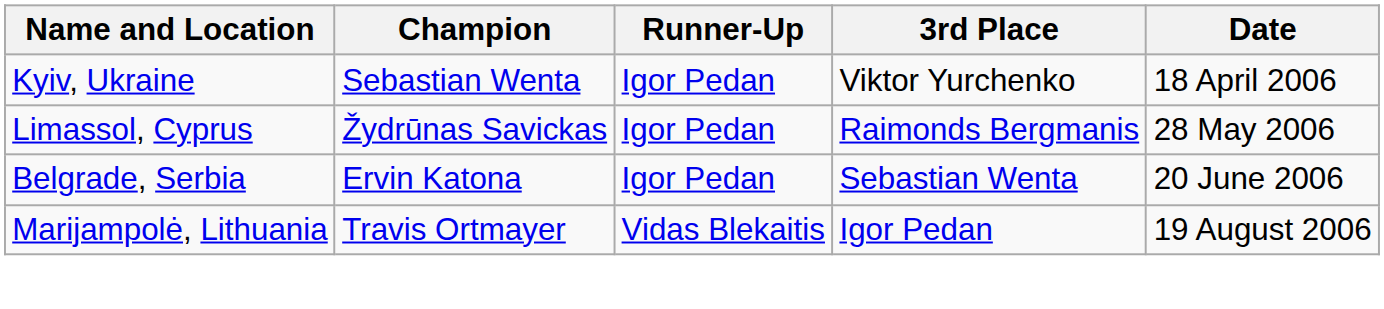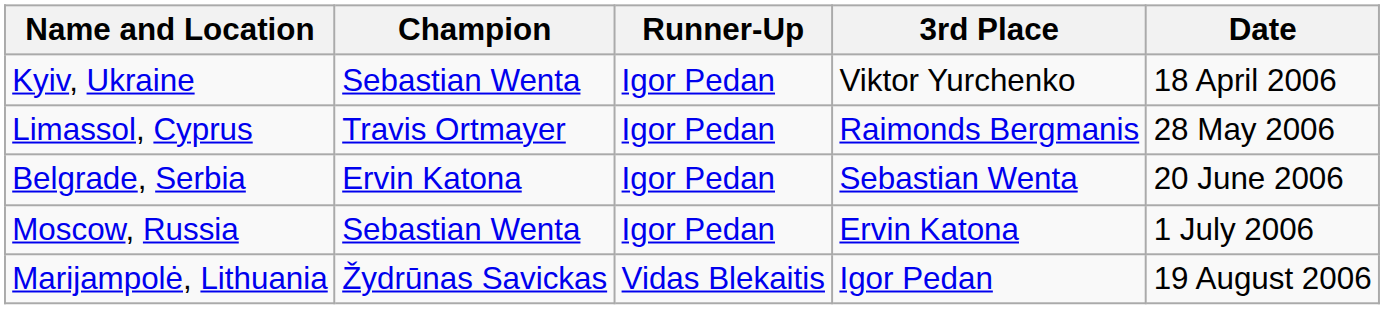(475, 129) Žydrūnas Savickas -> (454, 129) Travis Ortmayer
+ row: (125, 228)
(454, 228) Travis Ortmayer -> (475, 278) Žydrūnas Savickas
